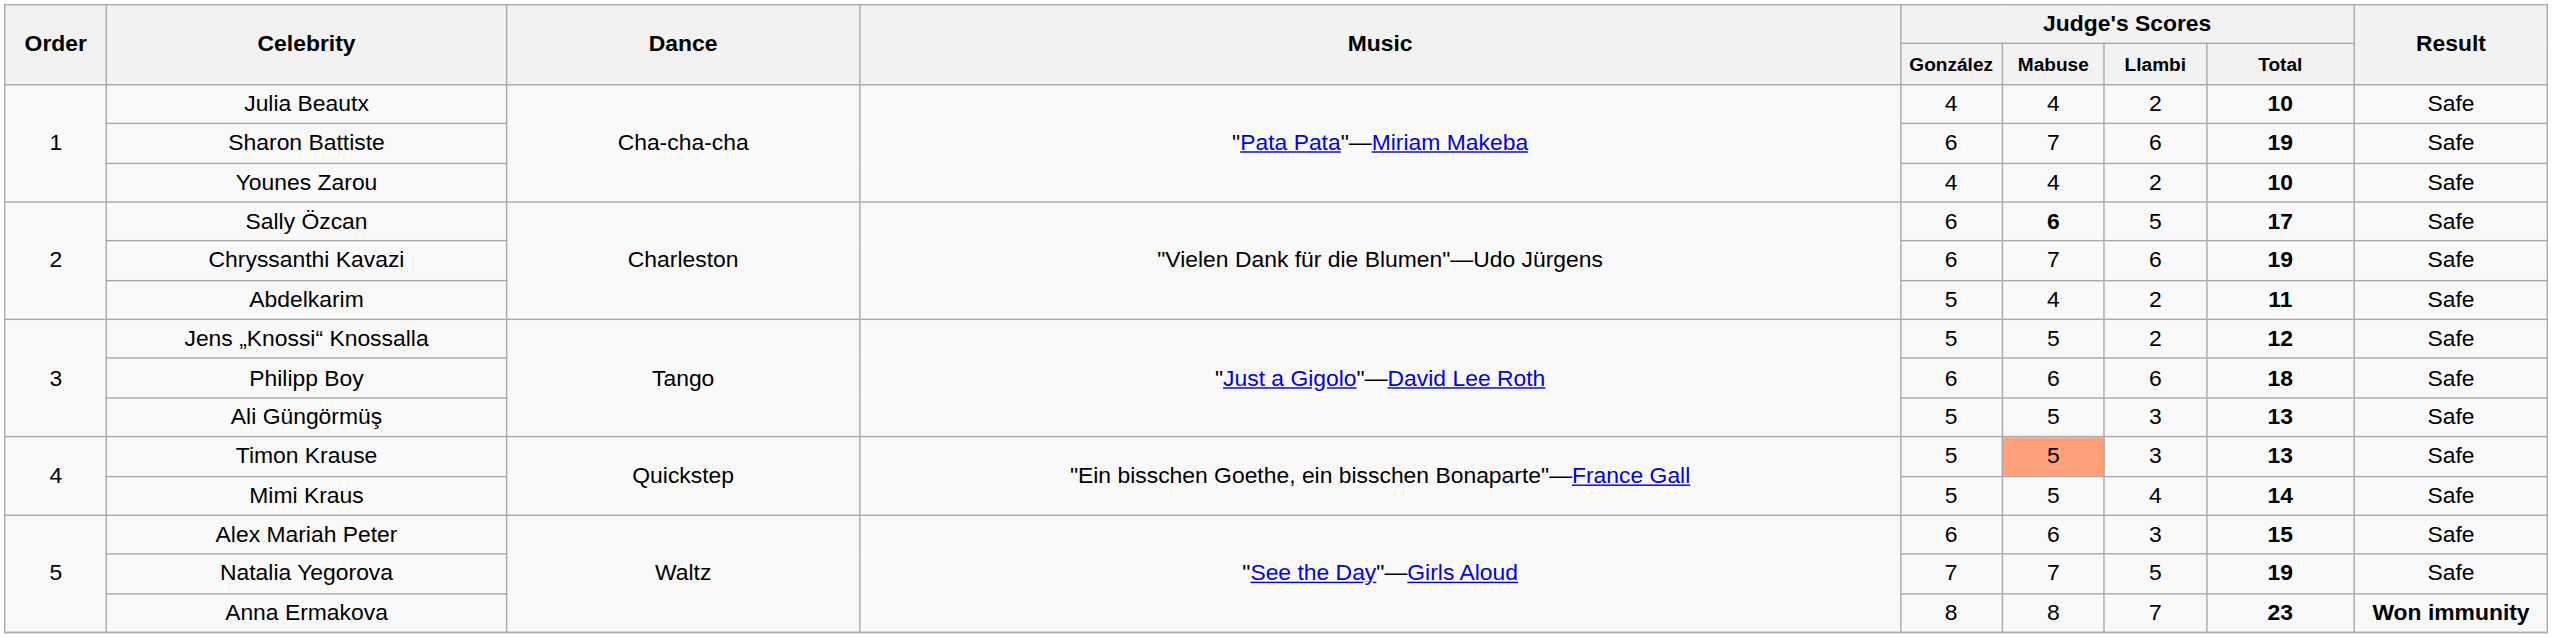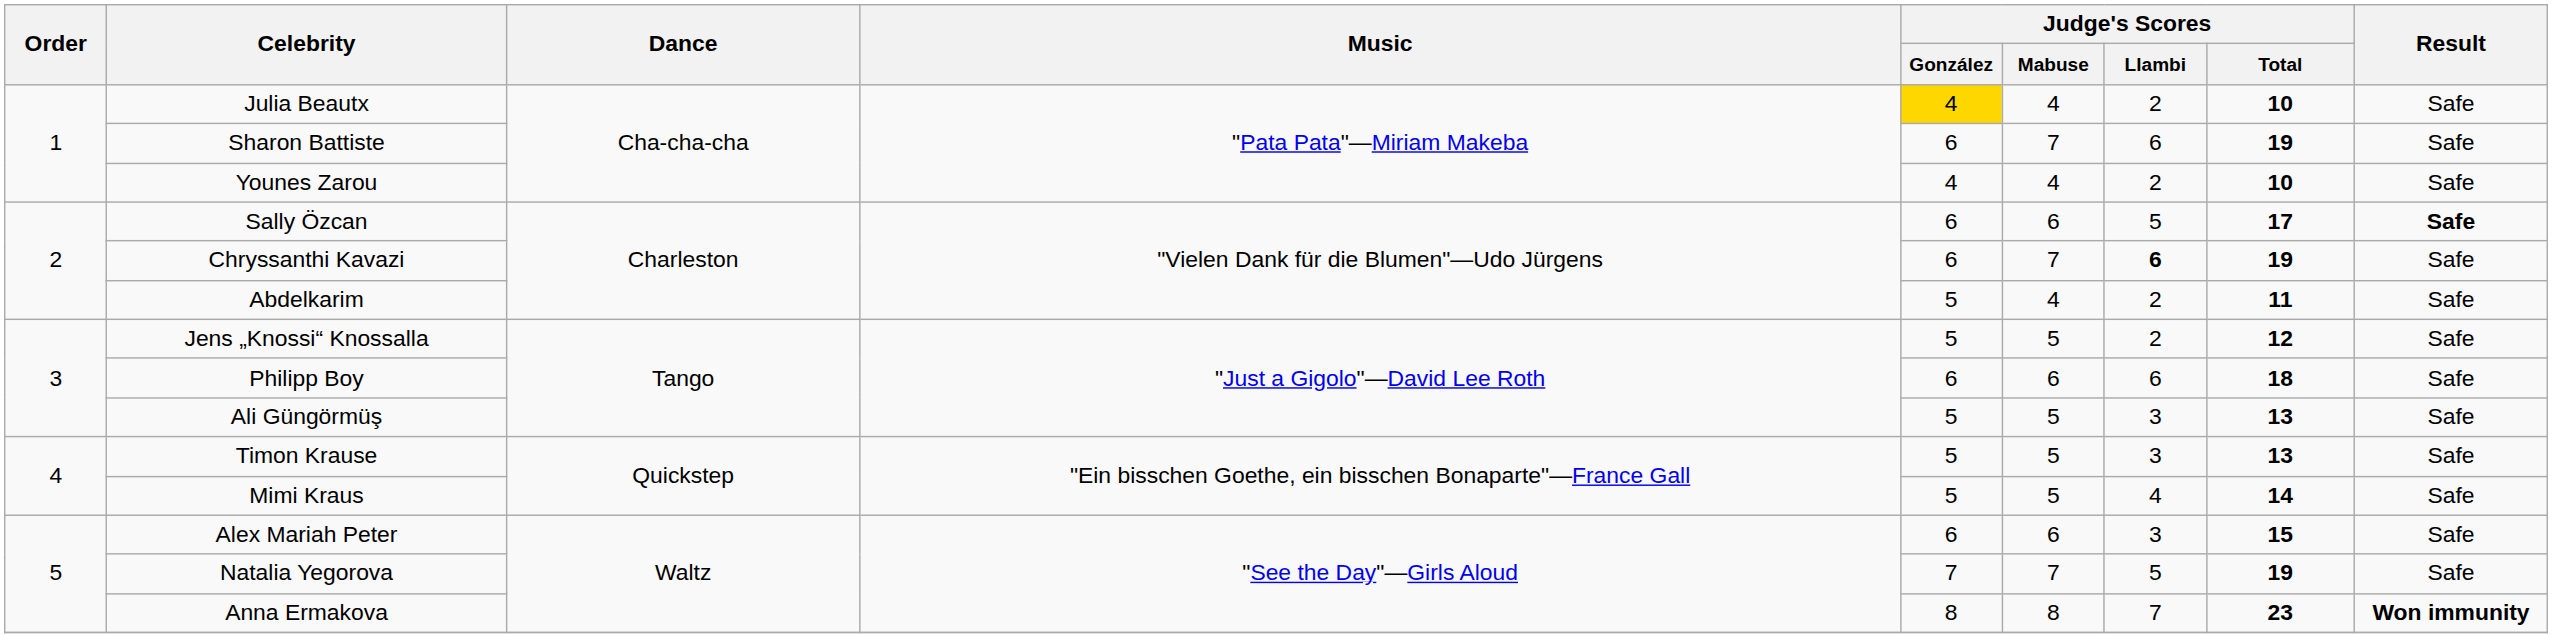(1951, 103) no background -> (1951, 103) gold background
(2053, 221) bold -> (2053, 221) normal
(2451, 221) normal -> (2451, 221) bold
(2155, 260) normal -> (2155, 260) bold
(2053, 456) lightsalmon background -> (2053, 456) no background
